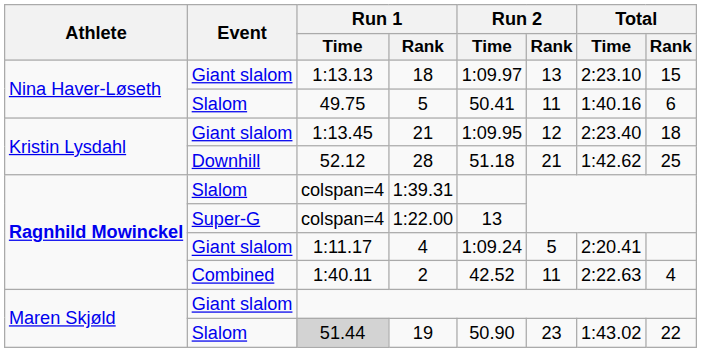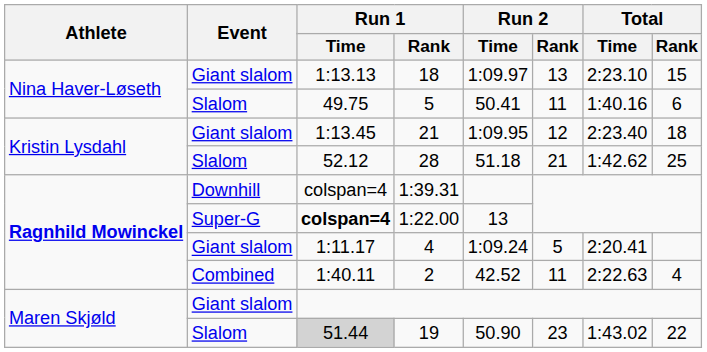(226, 161) Downhill -> (219, 161) Slalom
(219, 190) Slalom -> (226, 190) Downhill
(343, 218) normal -> (346, 218) bold
